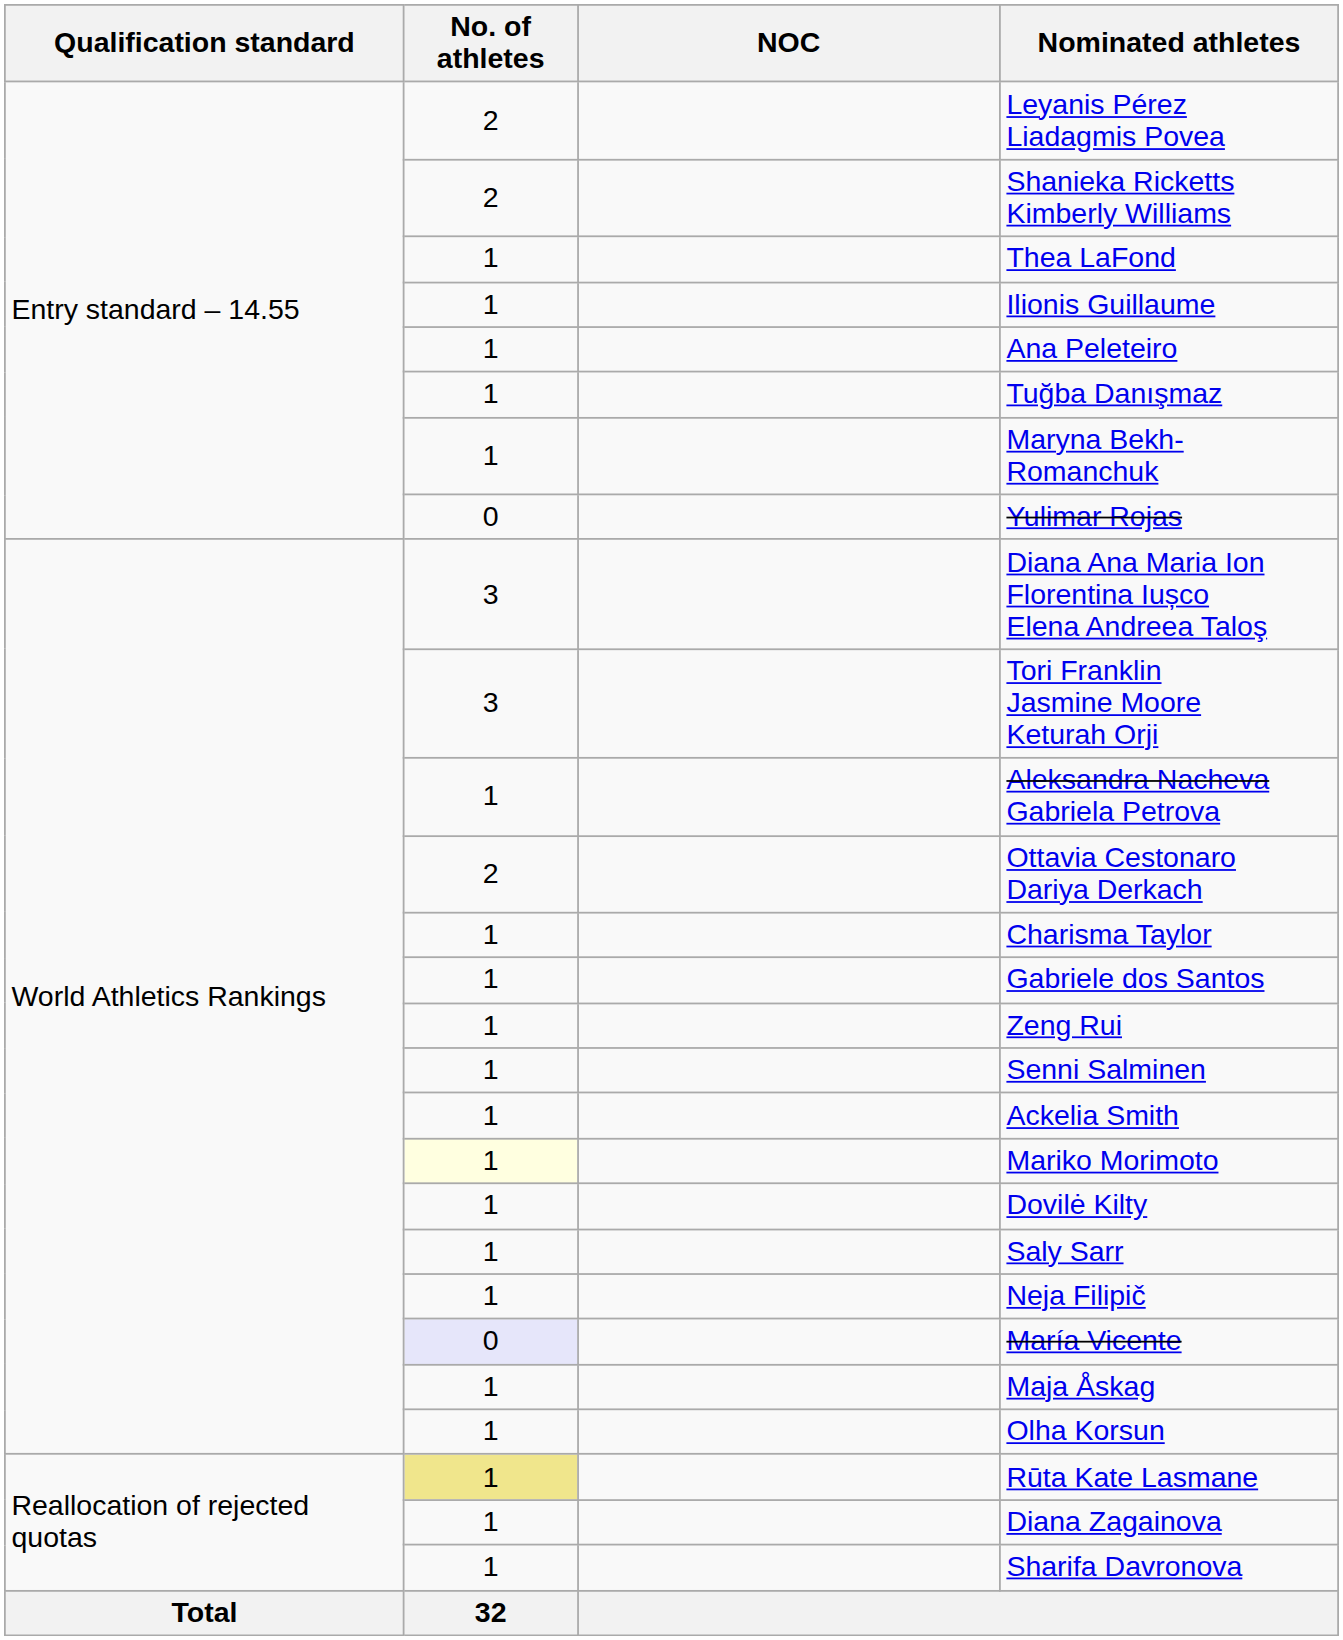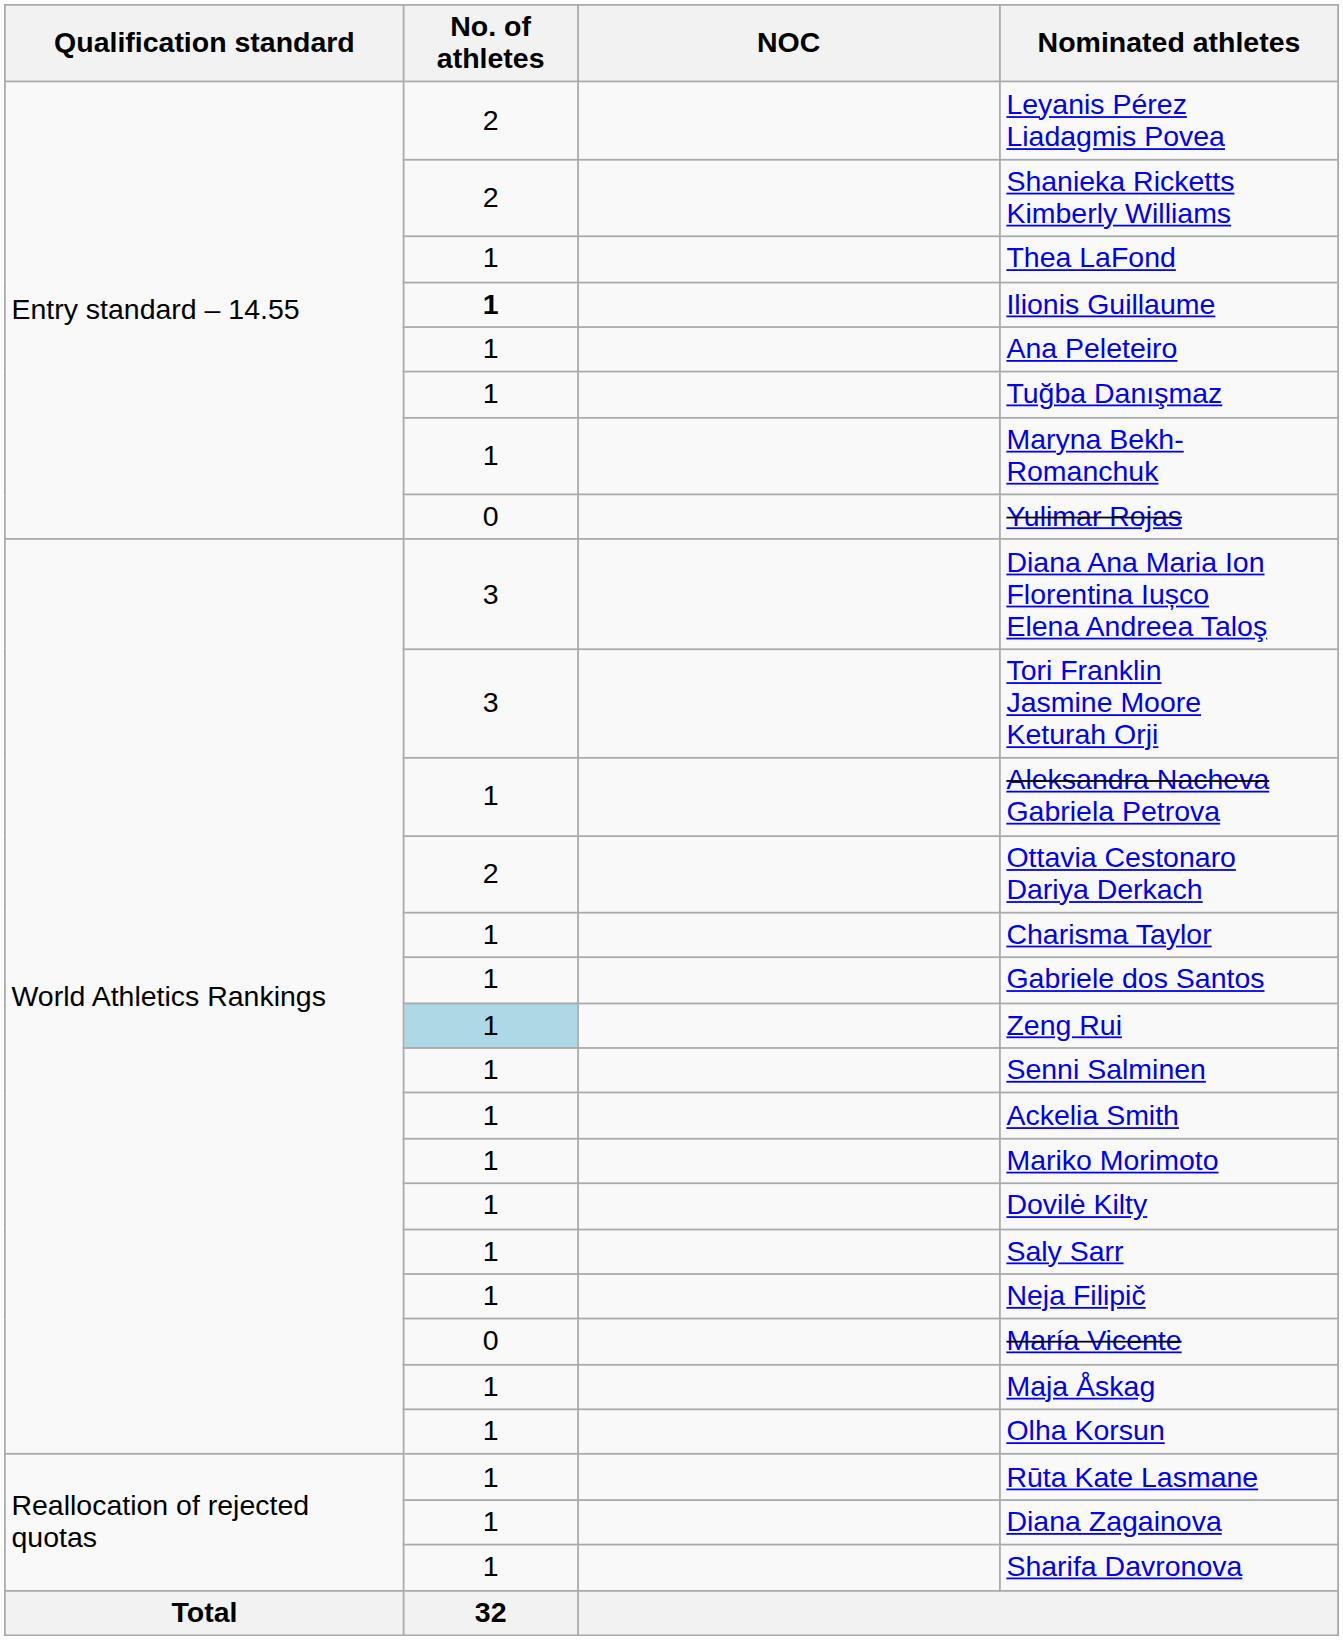(491, 303) normal -> (491, 303) bold
(491, 1024) no background -> (491, 1024) lightblue background
(491, 1160) lightyellow background -> (491, 1160) no background
(491, 1341) lavender background -> (491, 1341) no background
(491, 1476) khaki background -> (491, 1476) no background
